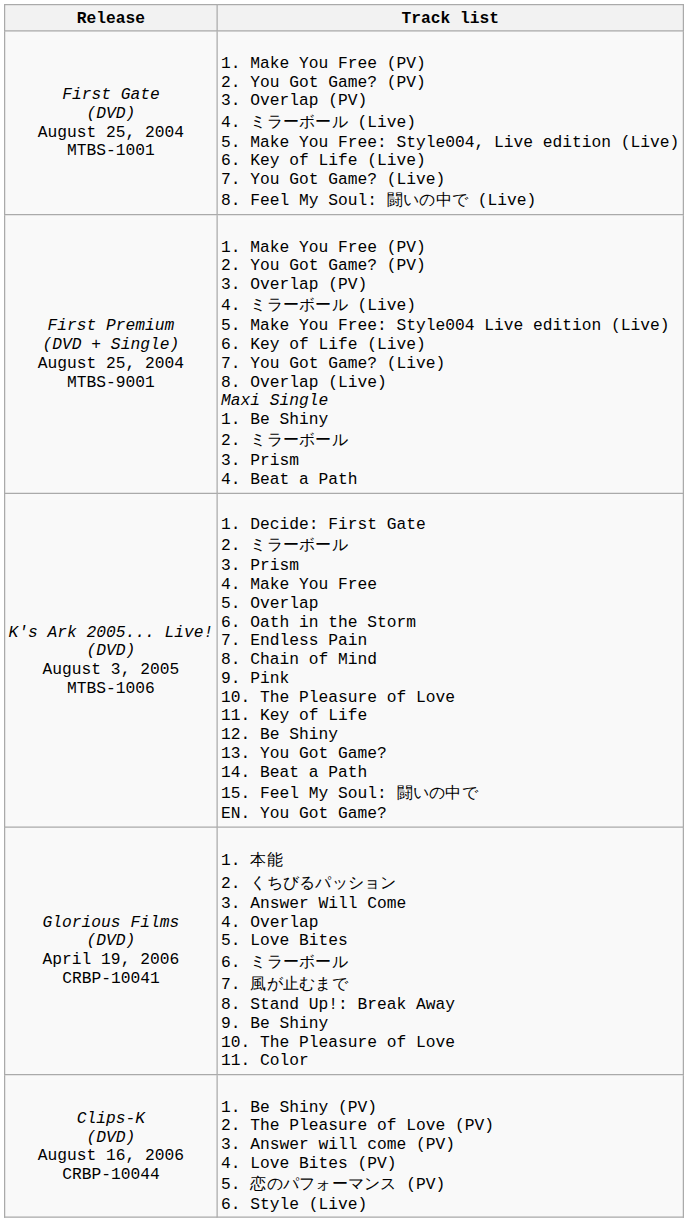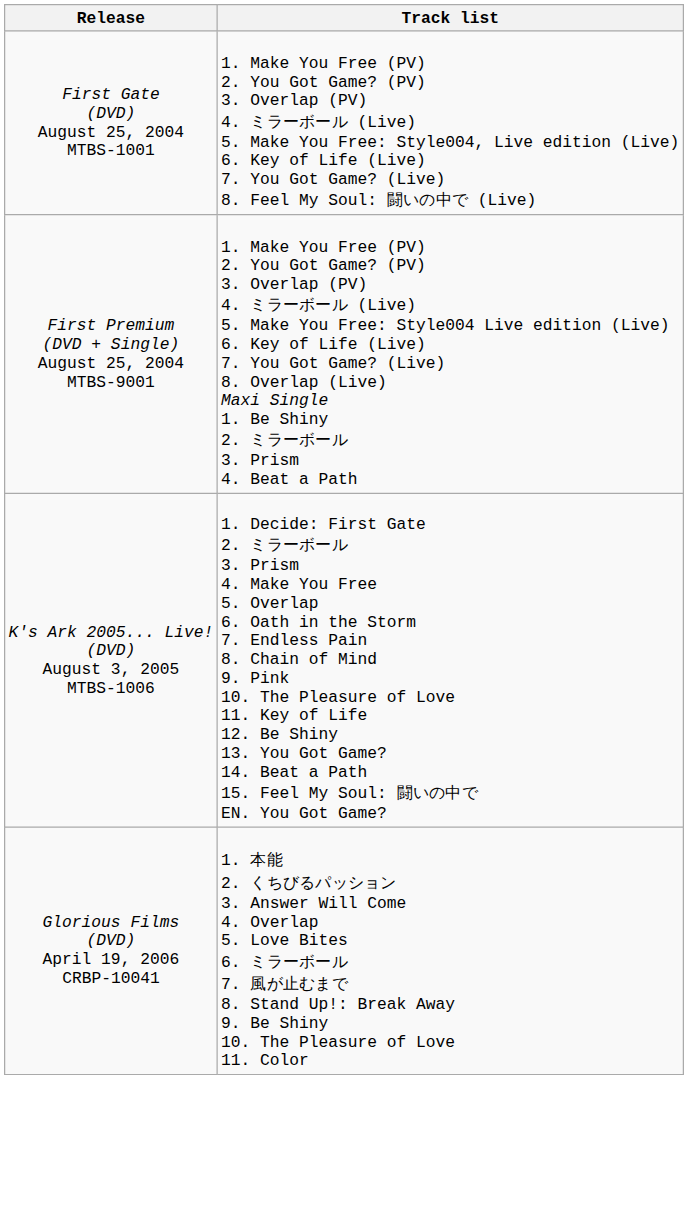- row: (111, 1146)
